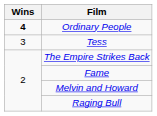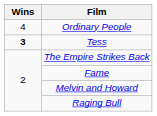(23, 27) bold -> (23, 27) normal
(23, 42) normal -> (23, 42) bold
